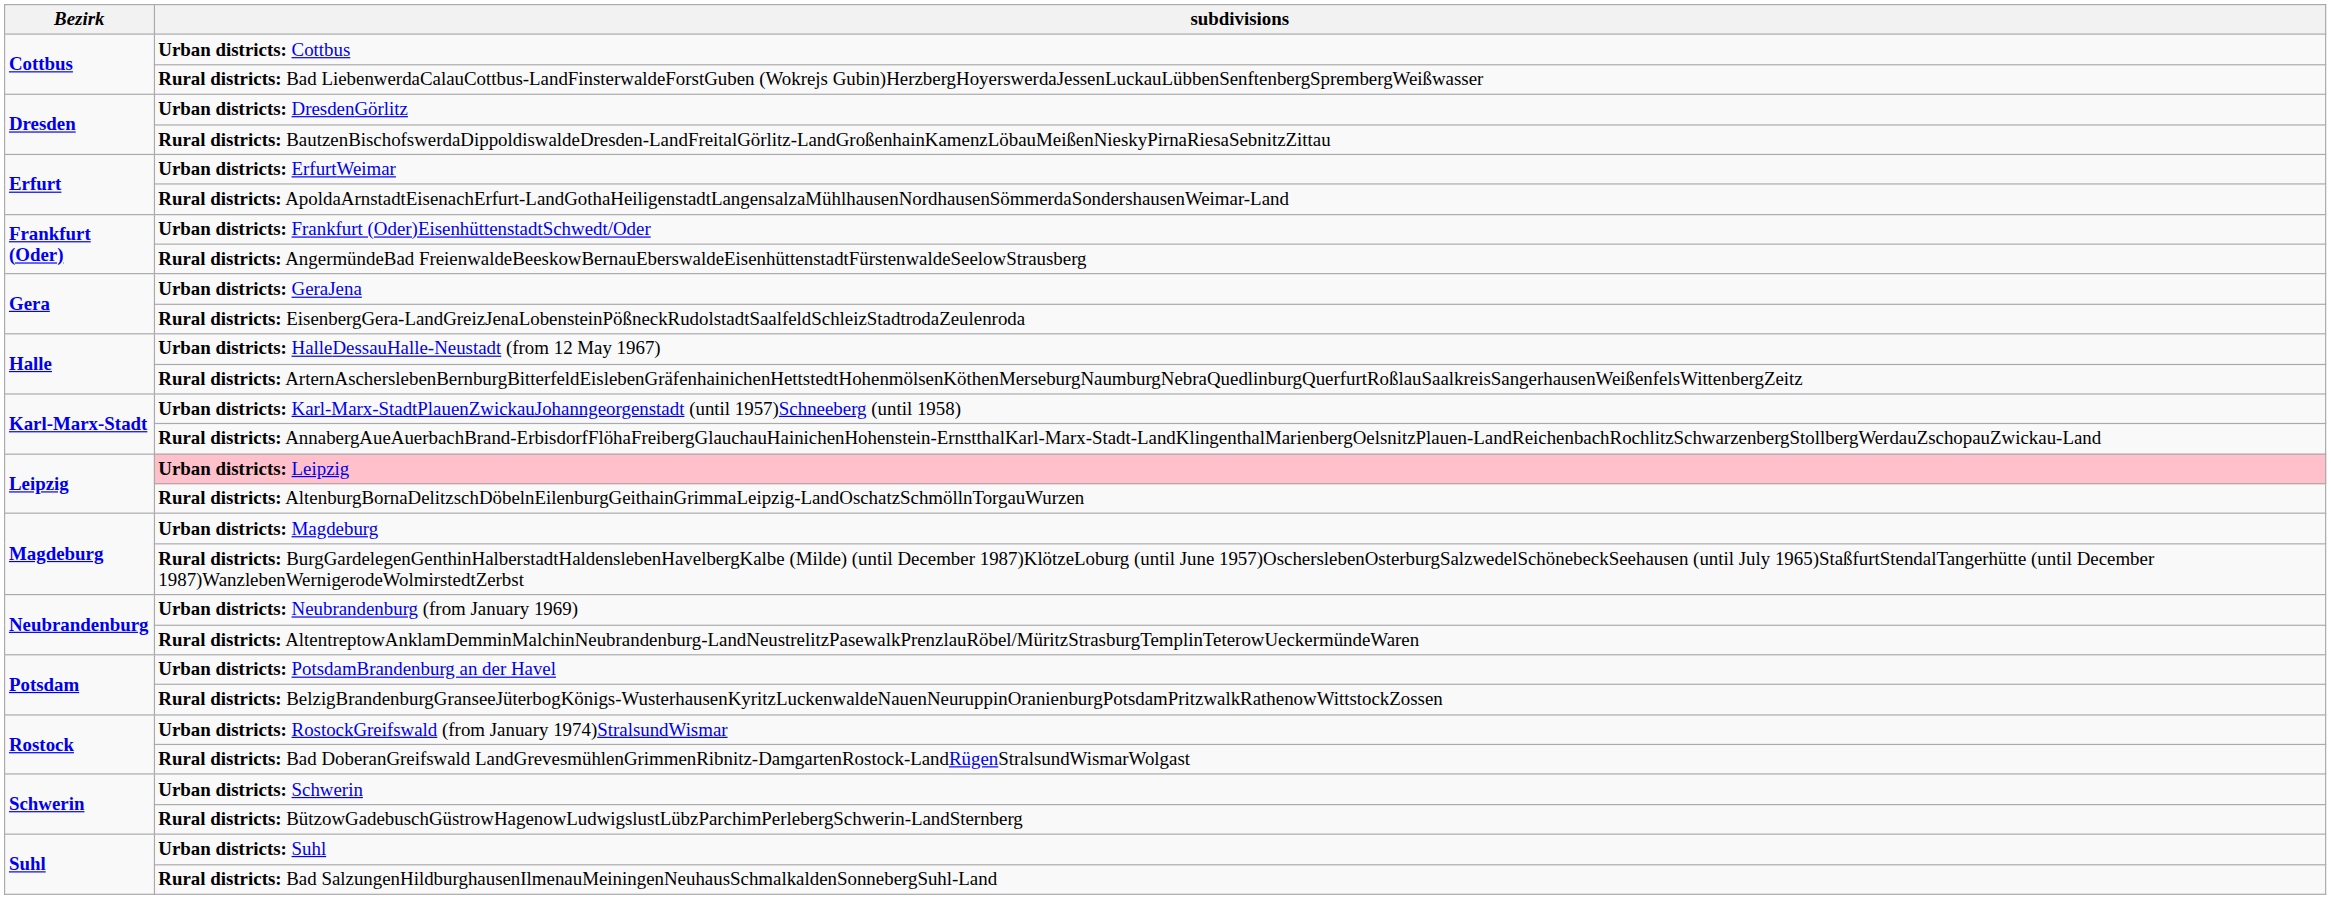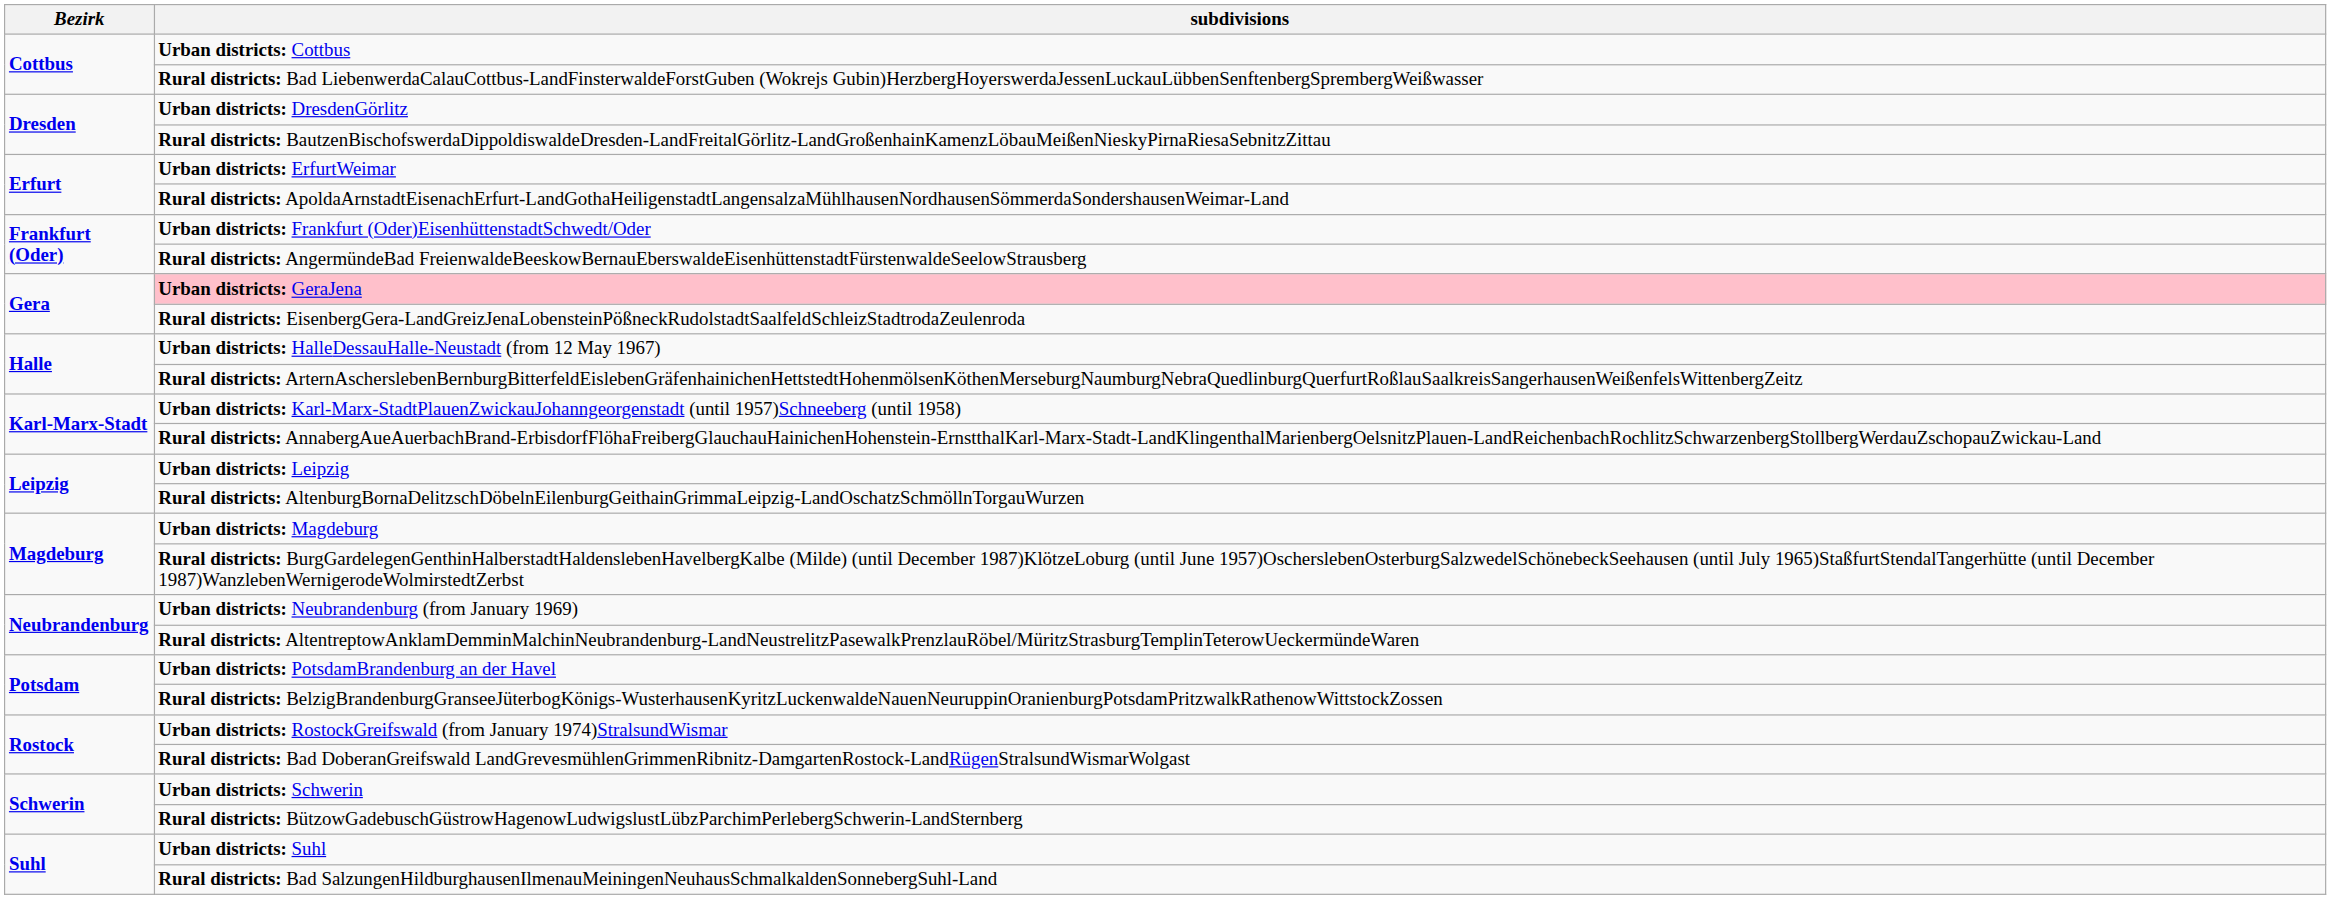(260, 288) no background -> (260, 288) pink background
(254, 468) pink background -> (254, 468) no background
